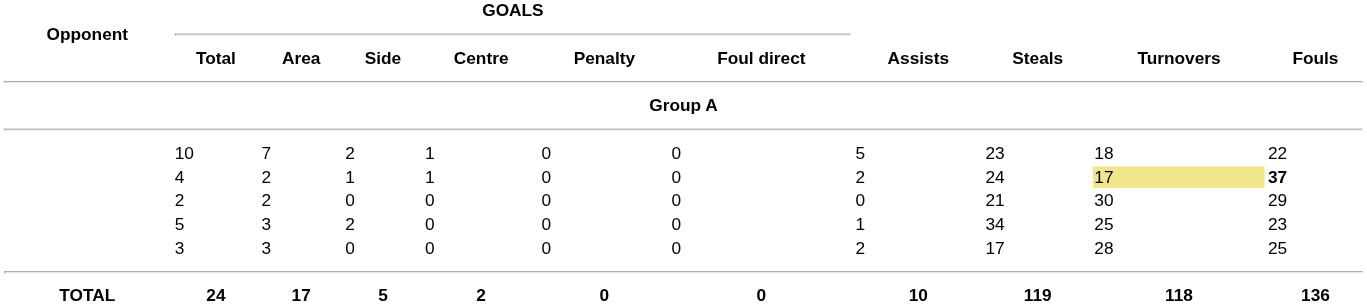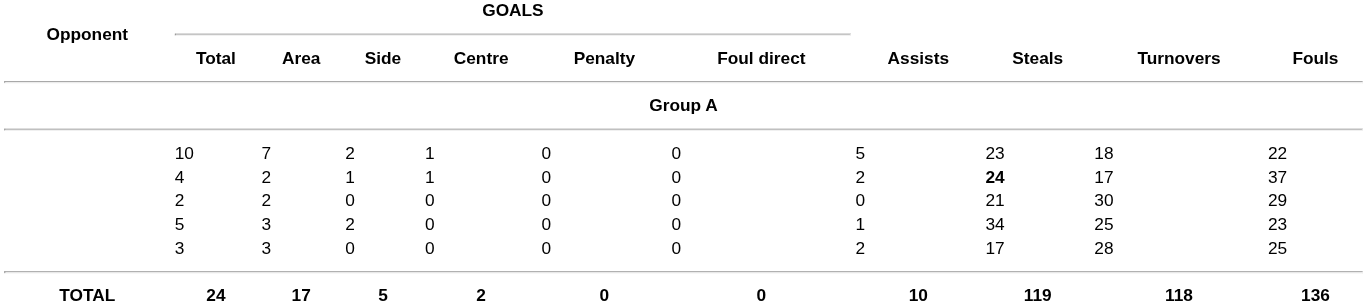(995, 177) normal -> (995, 177) bold
(1104, 177) khaki background -> (1104, 177) no background
(1278, 177) bold -> (1278, 177) normal
